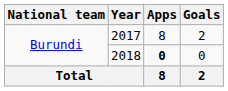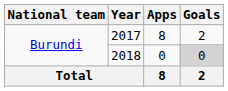(162, 55) bold -> (162, 55) normal
(202, 55) no background -> (202, 55) lightgrey background
